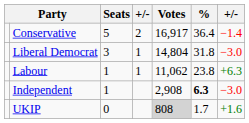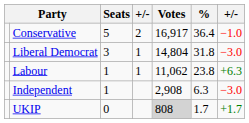(231, 33) −1.4 -> (231, 33) −1.0
(201, 90) bold -> (201, 90) normal
(231, 109) +1.6 -> (231, 109) +1.7
